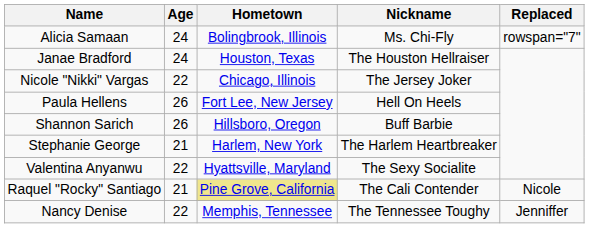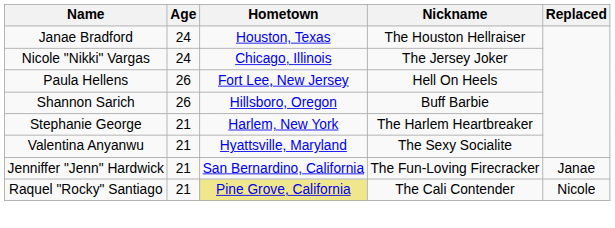- row: (84, 37)
(181, 80) 22 -> (183, 59) 24
(181, 168) 22 -> (183, 146) 21
+ row: (86, 168)
- row: (84, 211)
